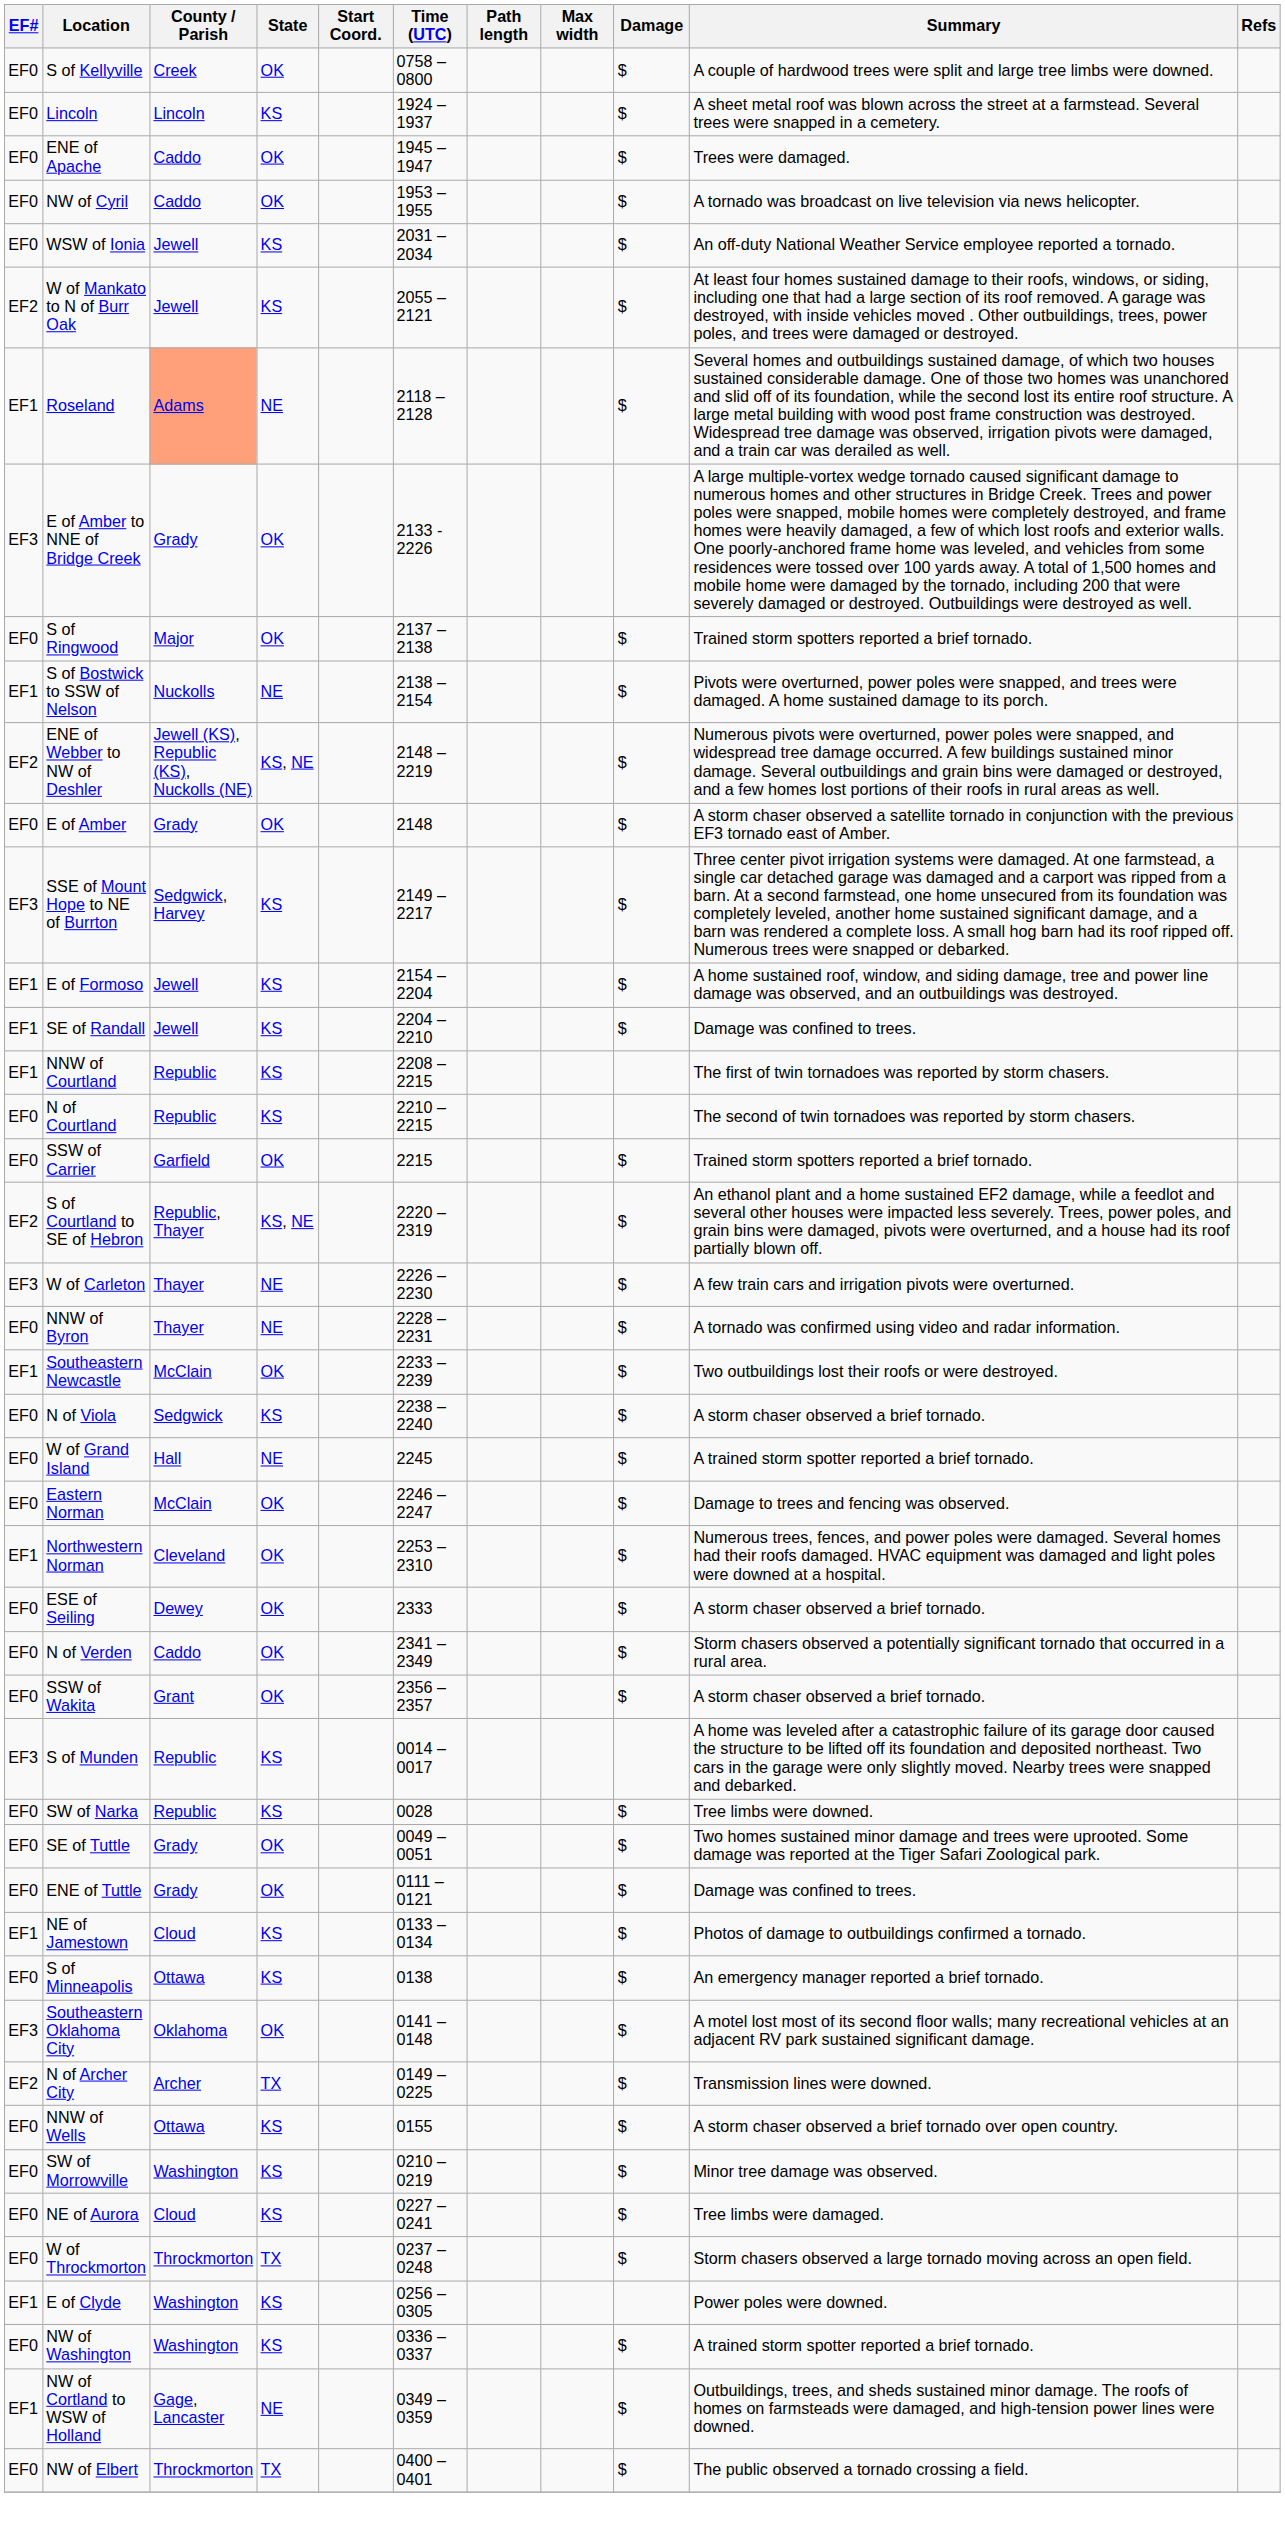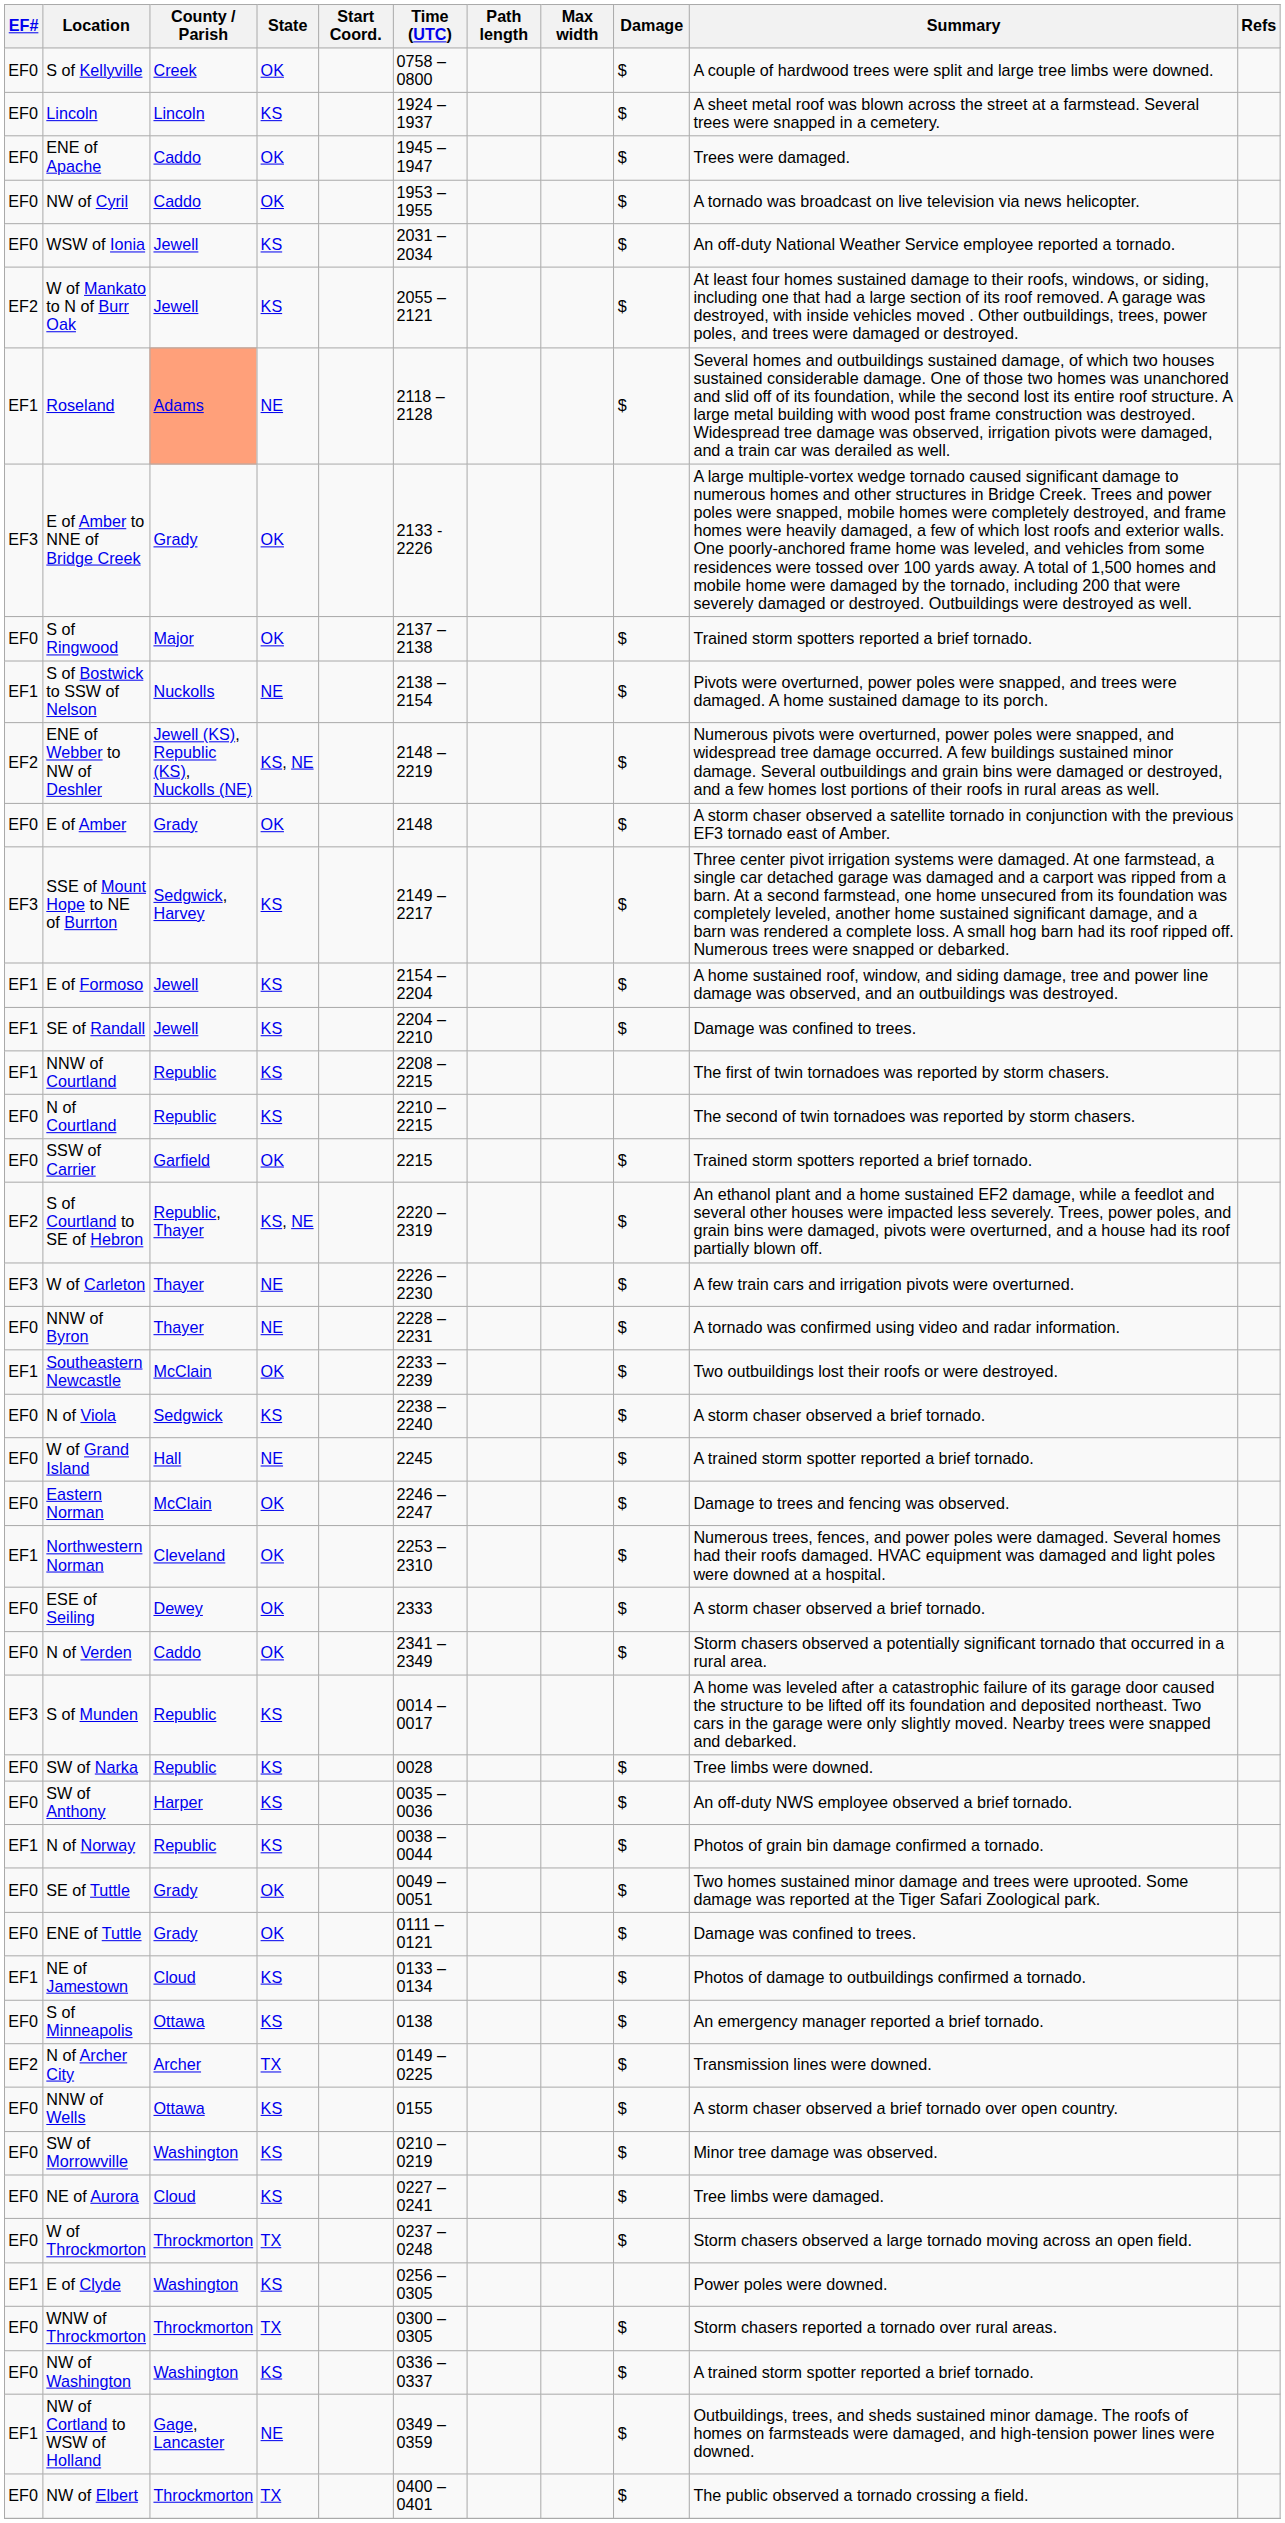- row: (74, 1696)
+ row: (76, 1802)
+ row: (91, 1846)
- row: (94, 2030)
+ row: (96, 2328)
